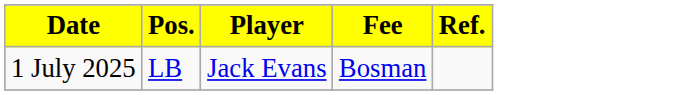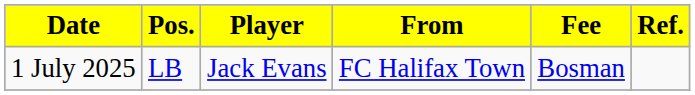+ column: (432, 25)
